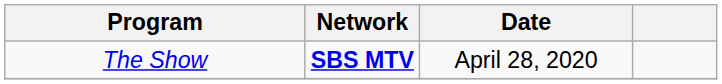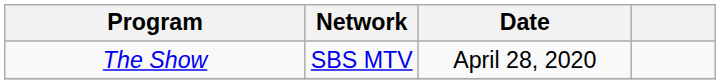(362, 59) bold -> (362, 59) normal
